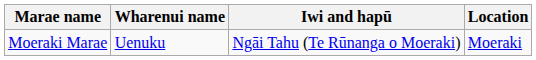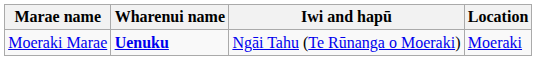(140, 42) normal -> (142, 42) bold
